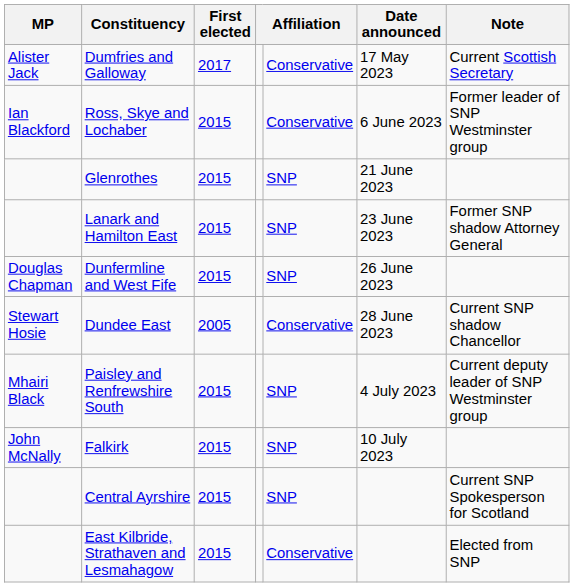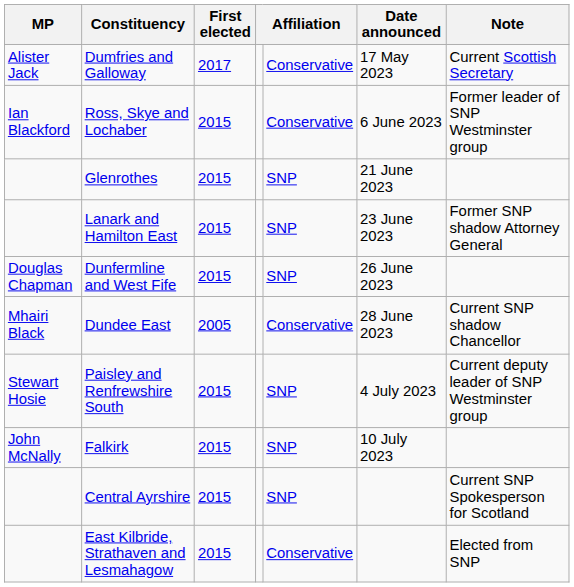(33, 325) Stewart Hosie -> (28, 325) Mhairi Black
(28, 390) Mhairi Black -> (33, 390) Stewart Hosie
